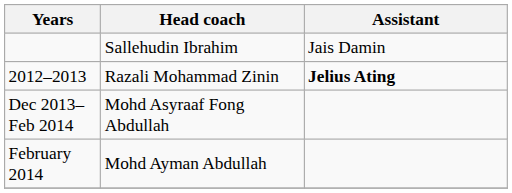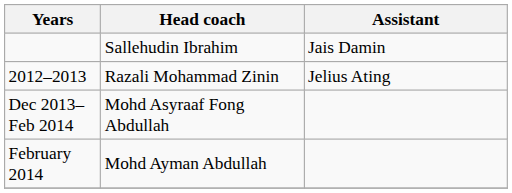(352, 76) bold -> (349, 76) normal
